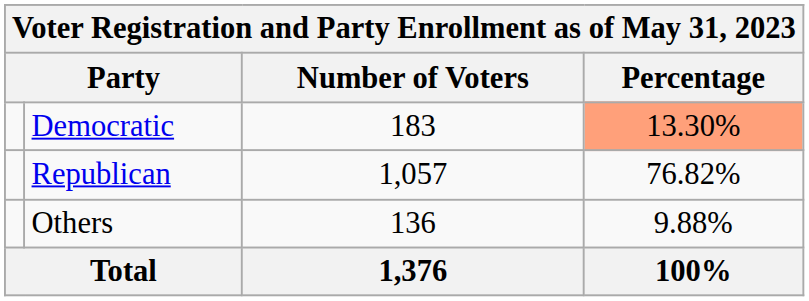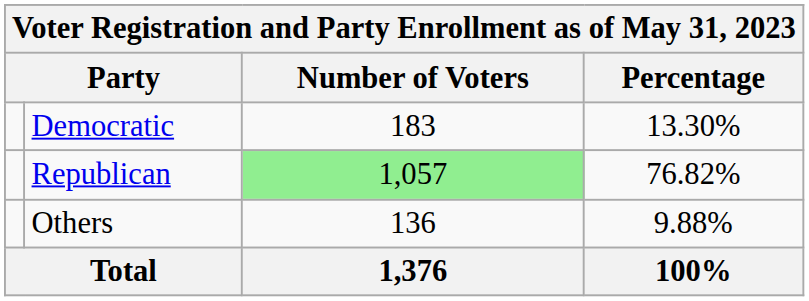(693, 125) lightsalmon background -> (693, 125) no background
(413, 174) no background -> (413, 174) lightgreen background
